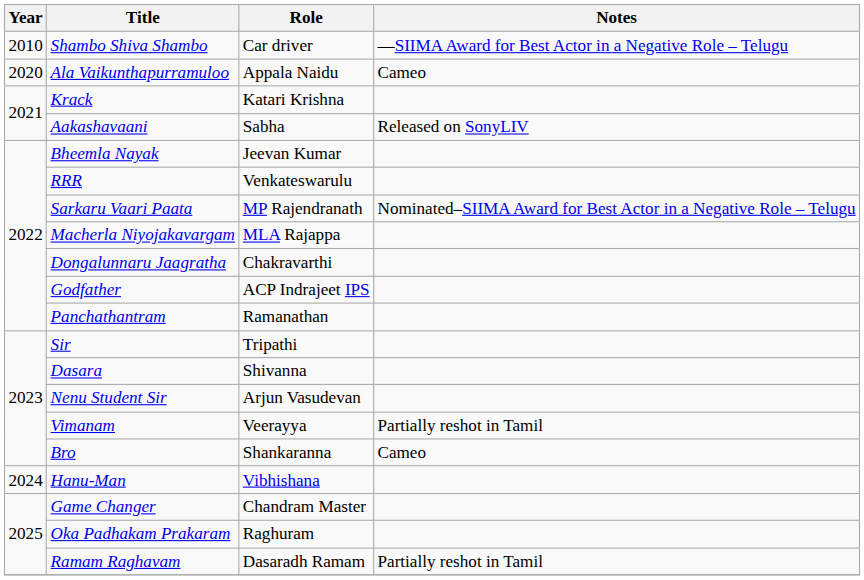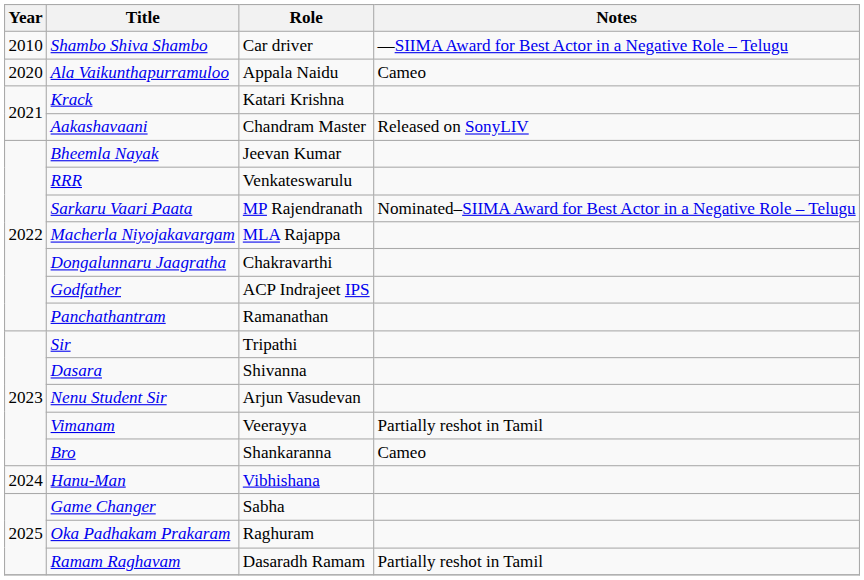(264, 126) Sabha -> (304, 126) Chandram Master
(304, 506) Chandram Master -> (264, 506) Sabha
